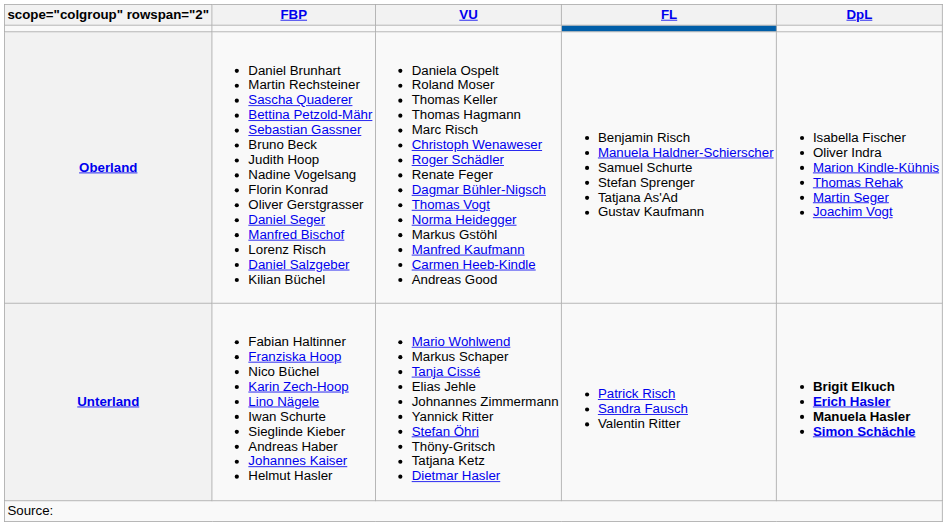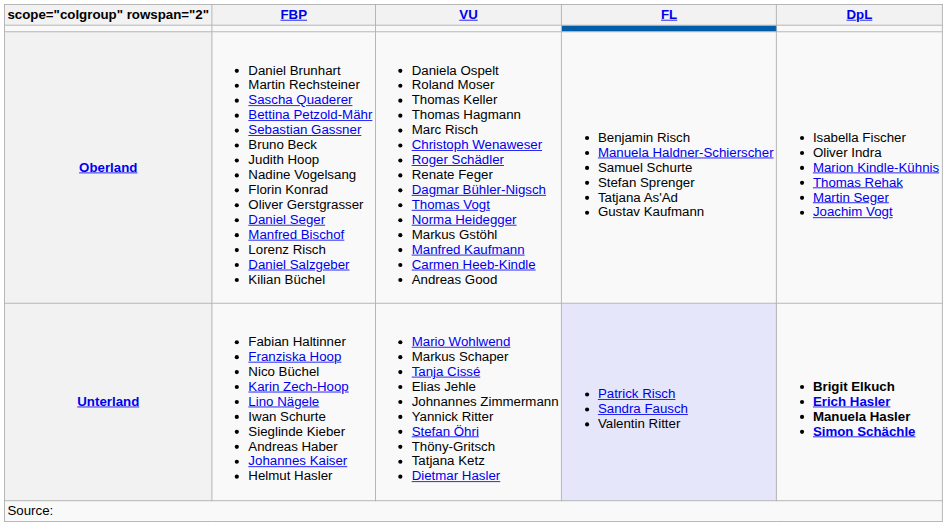(669, 409) no background -> (669, 409) lavender background
